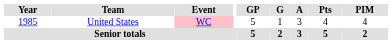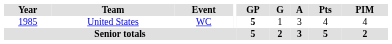(204, 22) pink background -> (204, 22) no background
(253, 22) normal -> (253, 22) bold
